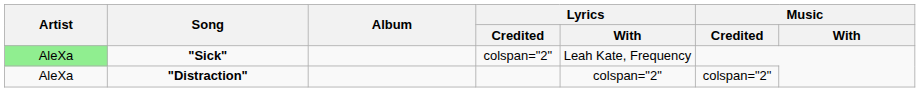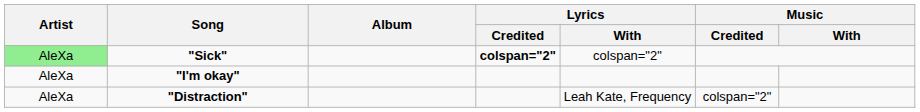(518, 55) normal -> (518, 55) bold
(627, 55) Leah Kate, Frequency -> (627, 55) colspan="2"
+ row: (208, 76)
(627, 76) colspan="2" -> (627, 96) Leah Kate, Frequency
